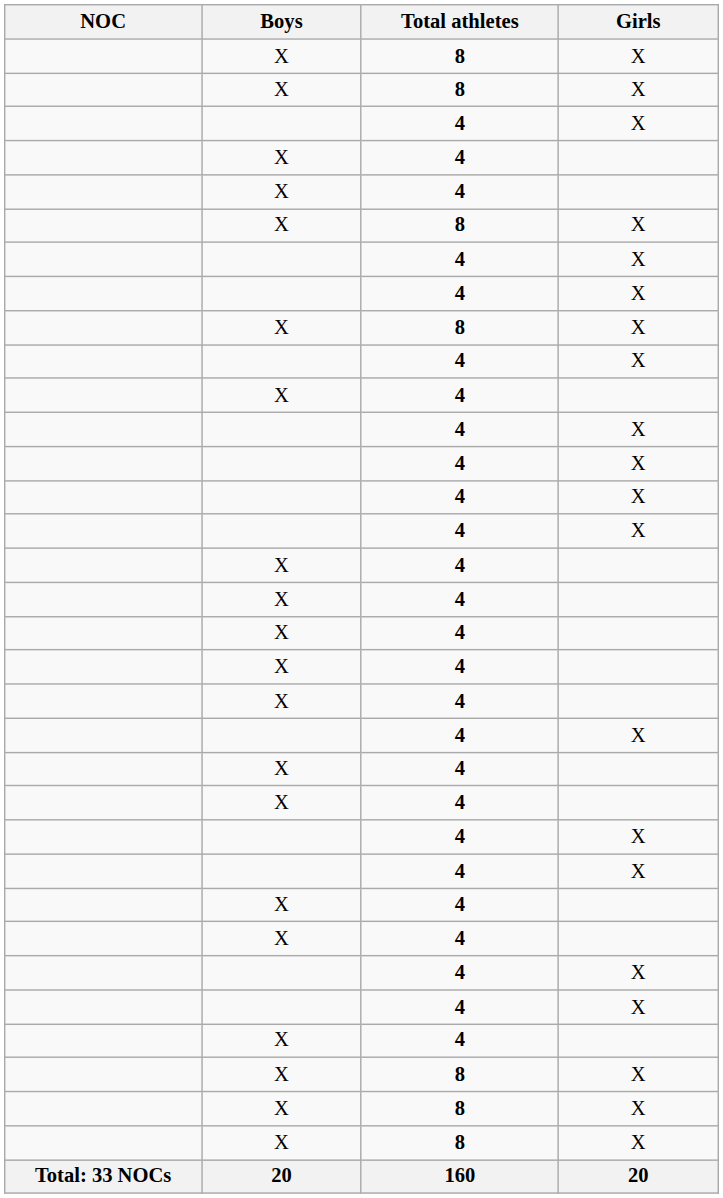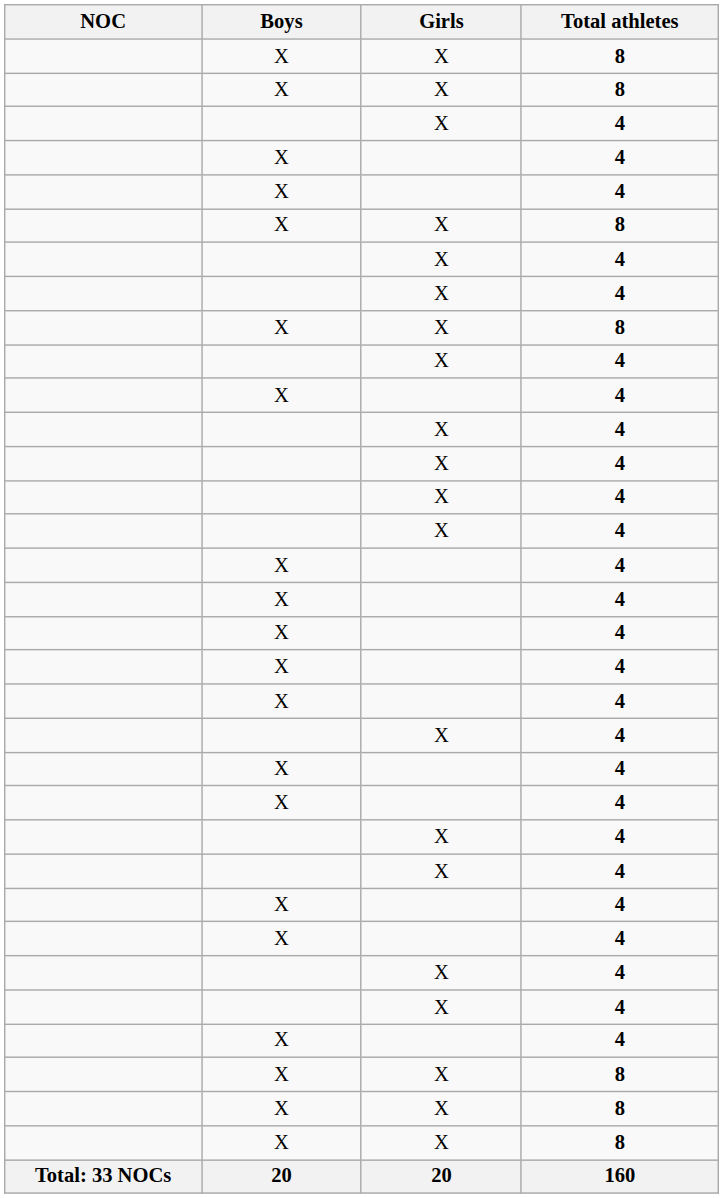columns swapped: (638, 21) <-> (460, 21)
